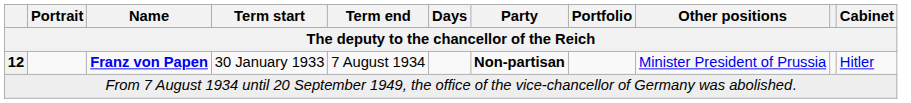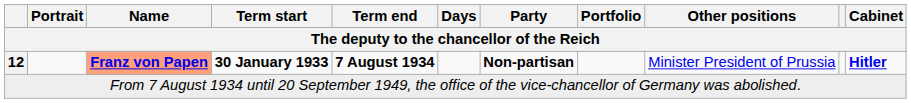(149, 62) no background -> (149, 62) lightsalmon background
(270, 62) normal -> (272, 62) bold
(378, 62) normal -> (385, 62) bold
(857, 62) normal -> (868, 62) bold
